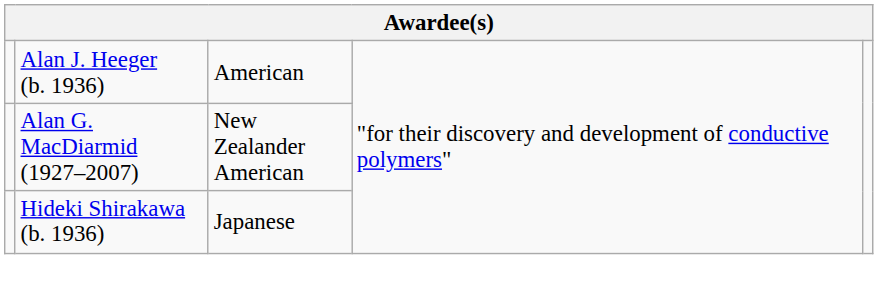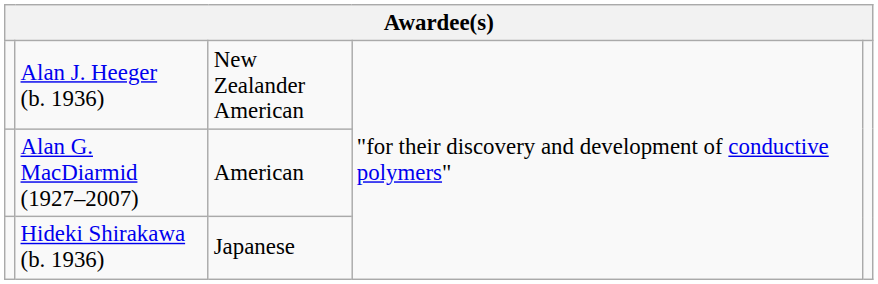(259, 71) American -> (259, 84) New Zealander American
(259, 146) New Zealander American -> (259, 172) American
